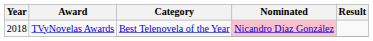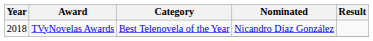(284, 28) pink background -> (284, 28) no background
